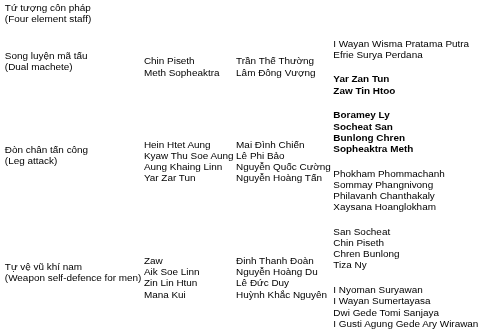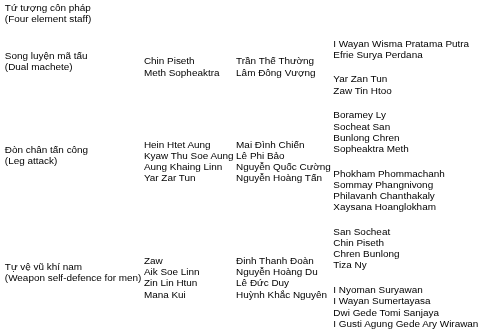(364, 85) bold -> (363, 85) normal
(373, 132) bold -> (371, 132) normal
